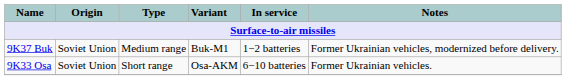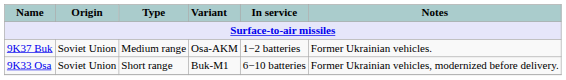(210, 48) Buk-M1 -> (214, 48) Osa-AKM
(435, 48) Former Ukrainian vehicles, modernized before delivery. -> (371, 48) Former Ukrainian vehicles.
(214, 65) Osa-AKM -> (210, 65) Buk-M1
(371, 65) Former Ukrainian vehicles. -> (435, 65) Former Ukrainian vehicles, modernized before delivery.
